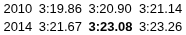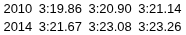(110, 26) bold -> (110, 26) normal
